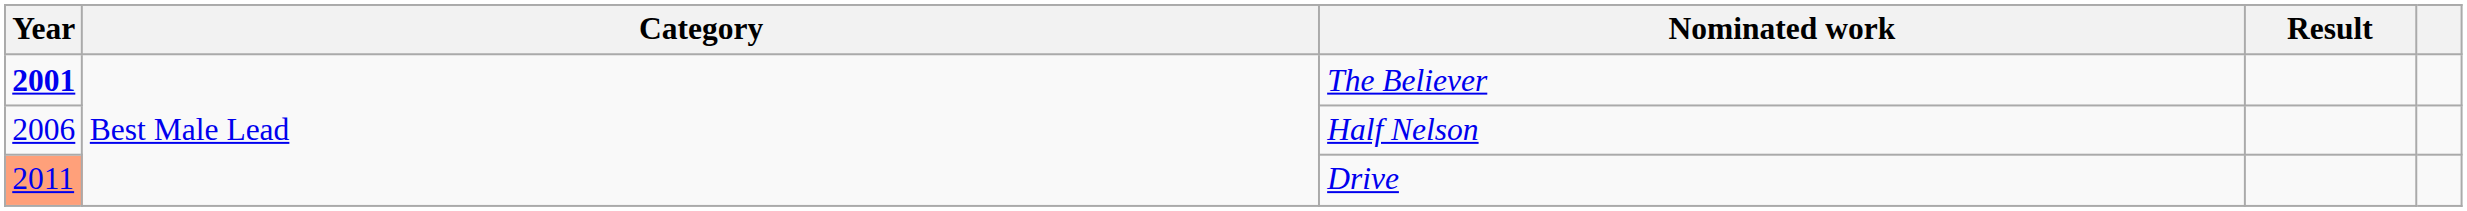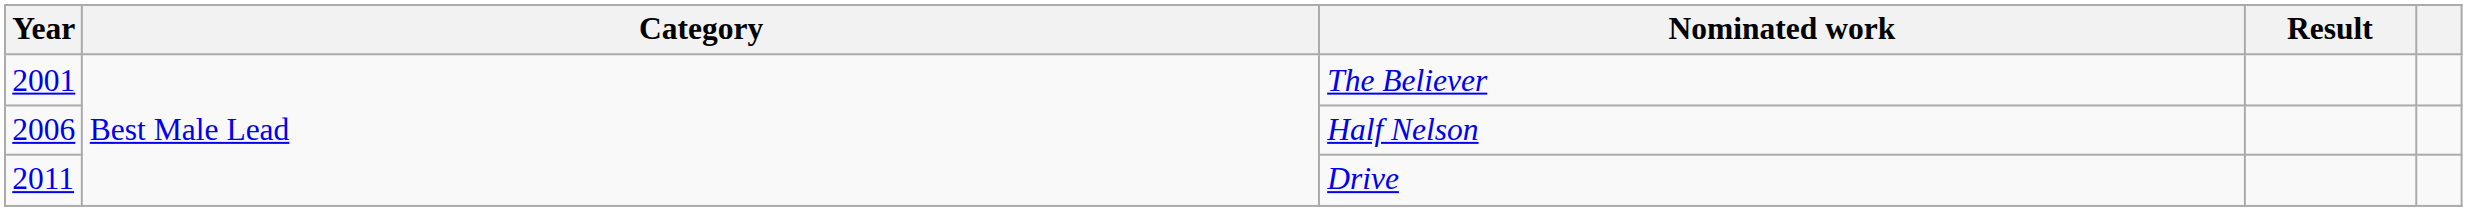(44, 79) bold -> (44, 79) normal
(43, 179) lightsalmon background -> (43, 179) no background
